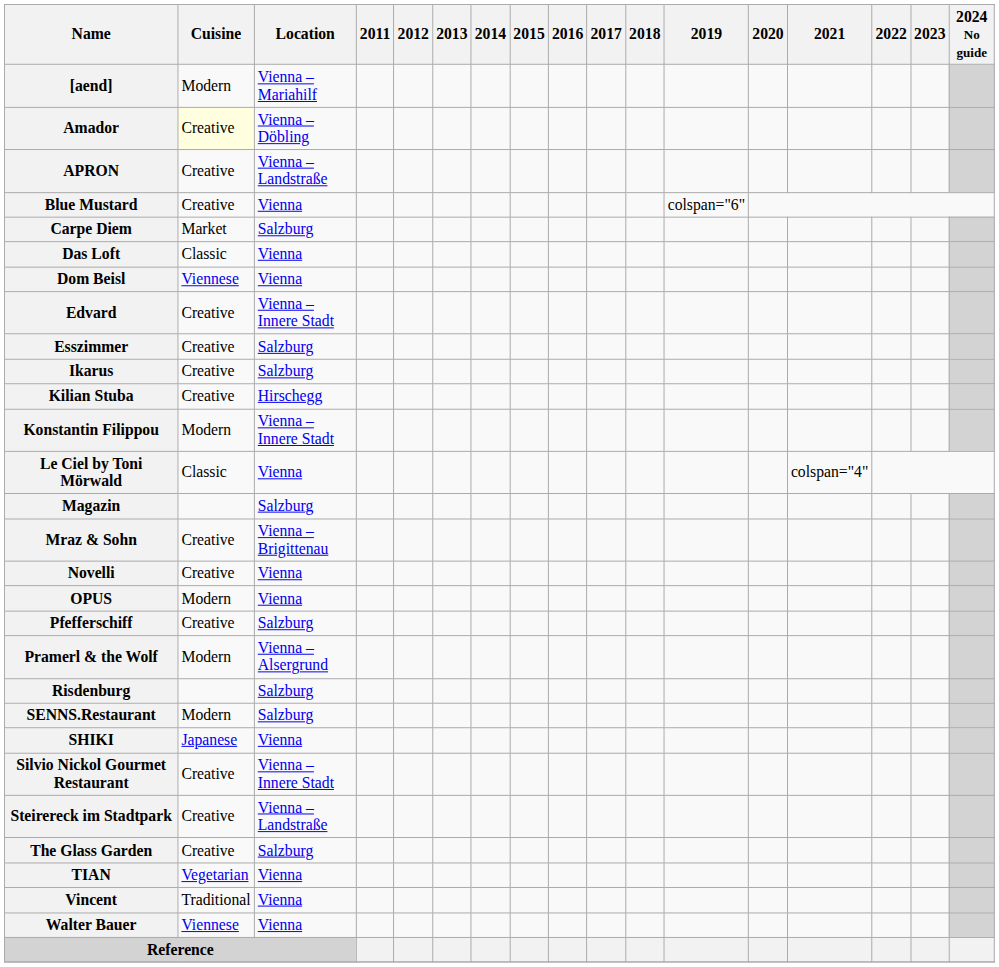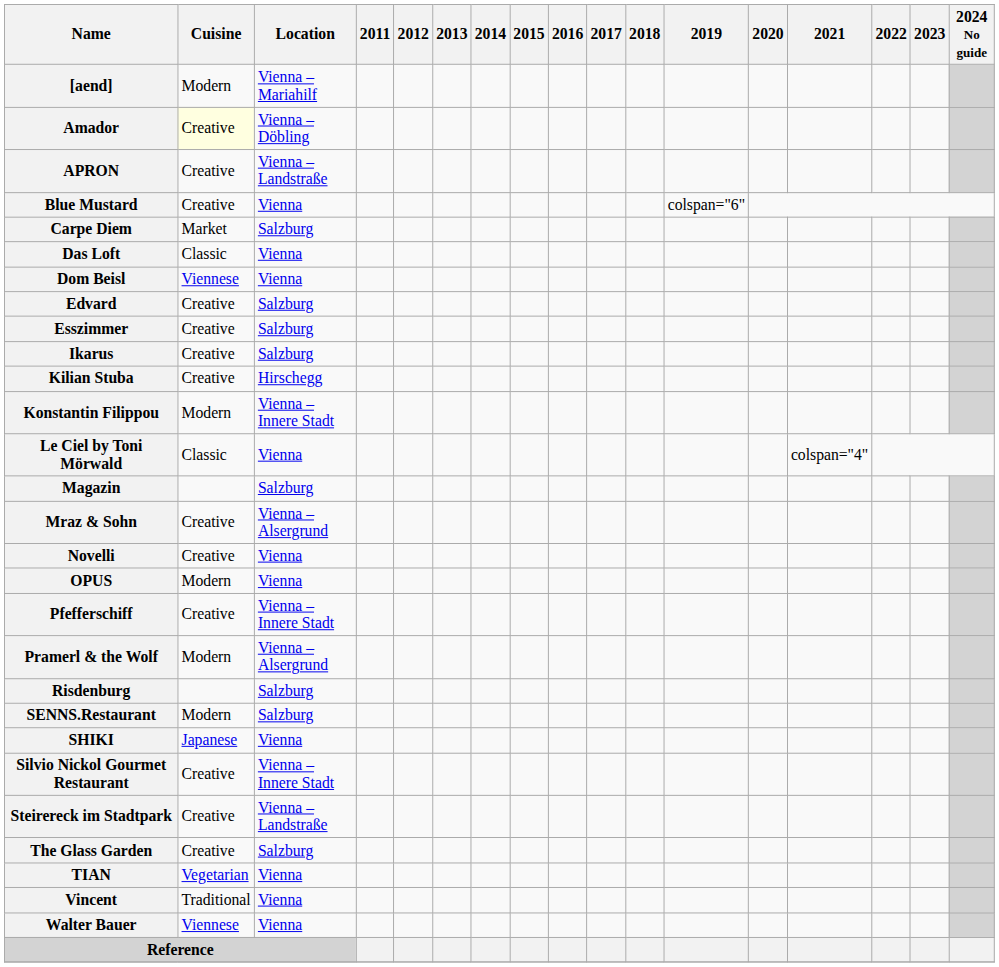(296, 312) Vienna – Innere Stadt -> (286, 304) Salzburg
(293, 539) Vienna – Brigittenau -> (293, 522) Vienna – Alsergrund
(286, 623) Salzburg -> (296, 614) Vienna – Innere Stadt
